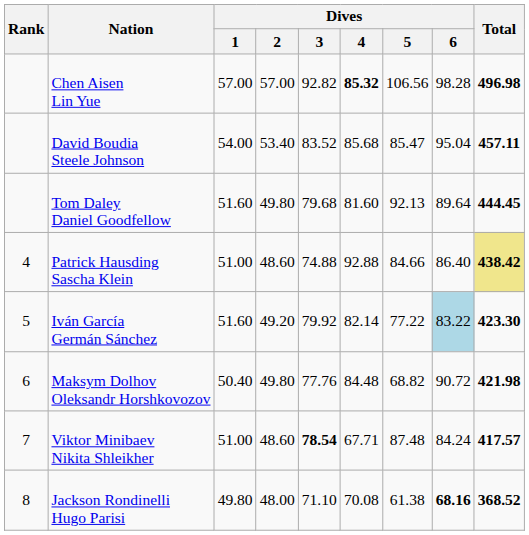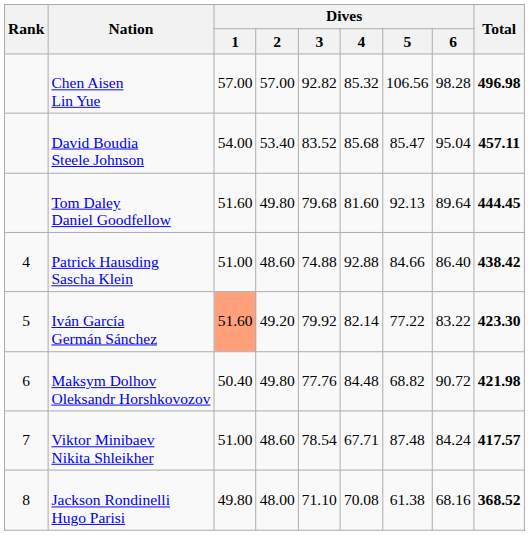(361, 83) bold -> (361, 83) normal
(499, 262) khaki background -> (499, 262) no background
(235, 321) no background -> (235, 321) lightsalmon background
(453, 321) lightblue background -> (453, 321) no background
(319, 440) bold -> (319, 440) normal
(453, 500) bold -> (453, 500) normal
